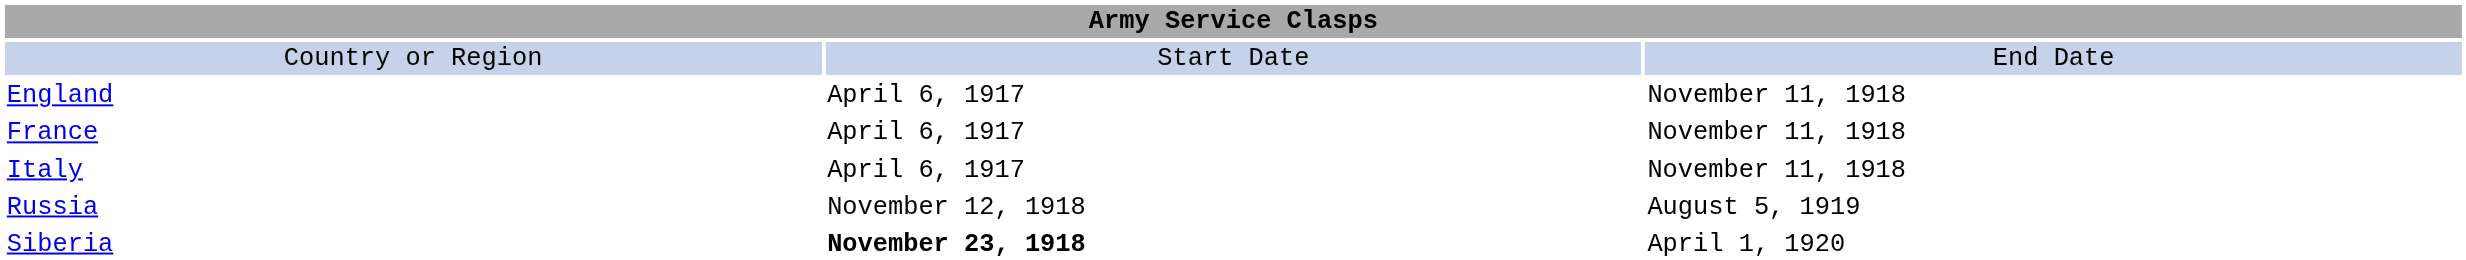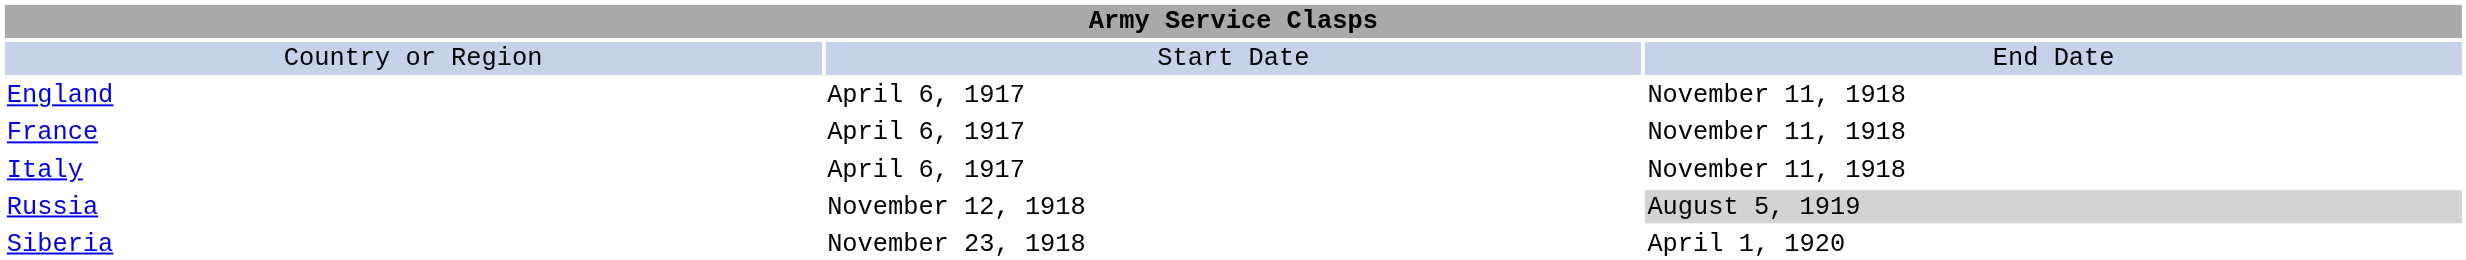(1754, 206) no background -> (1754, 206) lightgrey background
(956, 243) bold -> (956, 243) normal
